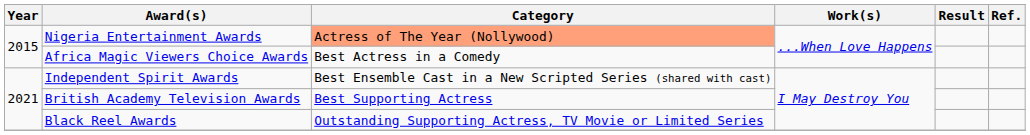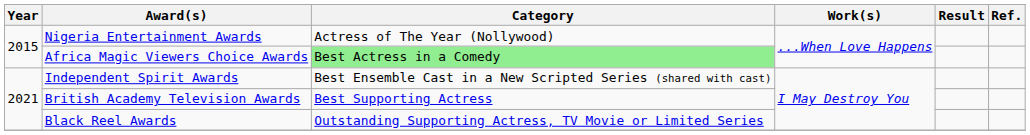(434, 36) lightsalmon background -> (434, 36) no background
(407, 57) no background -> (407, 57) lightgreen background
